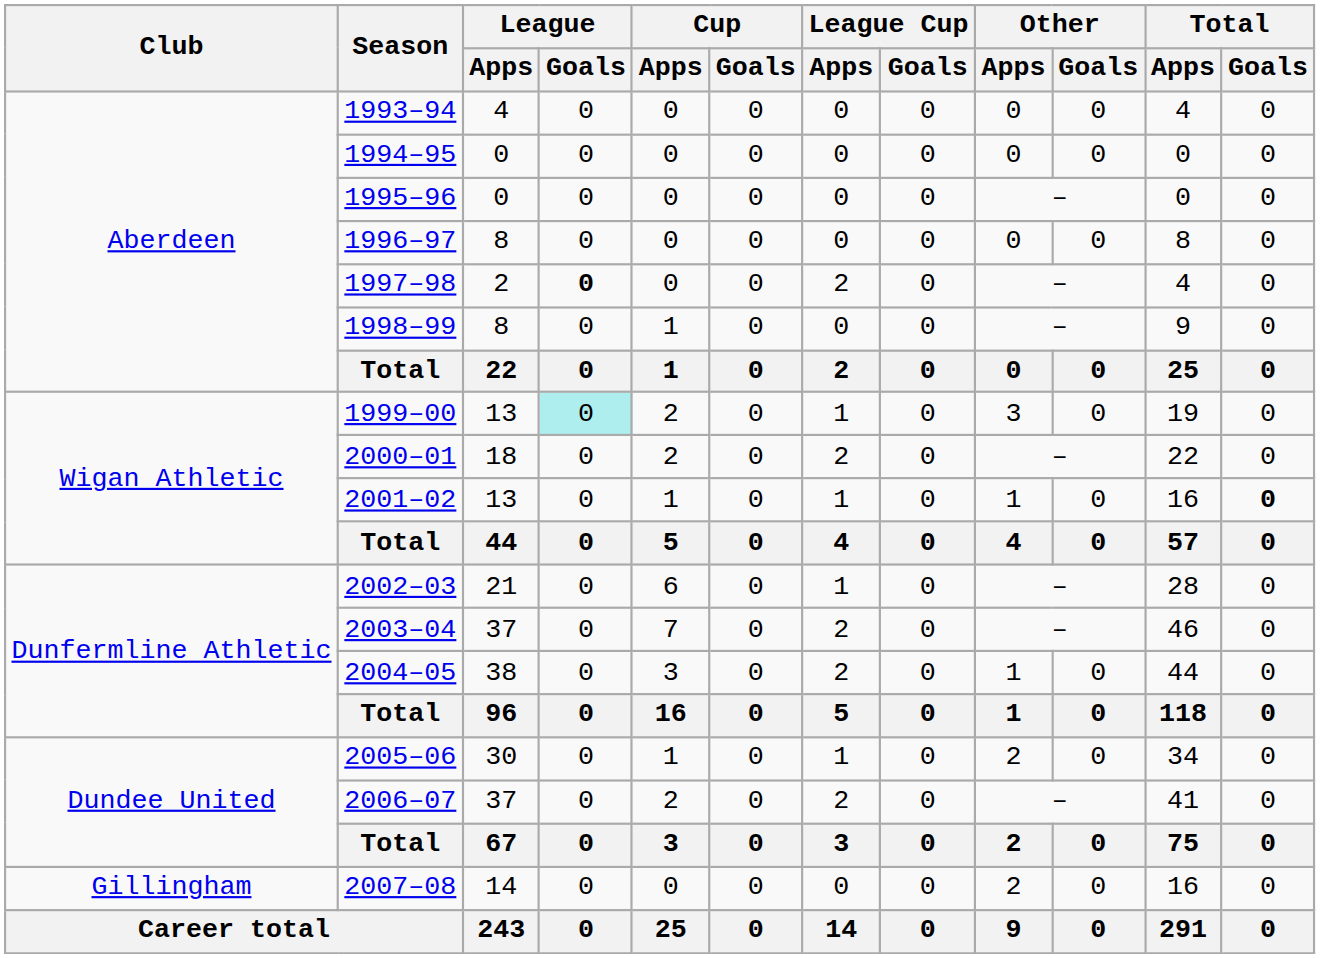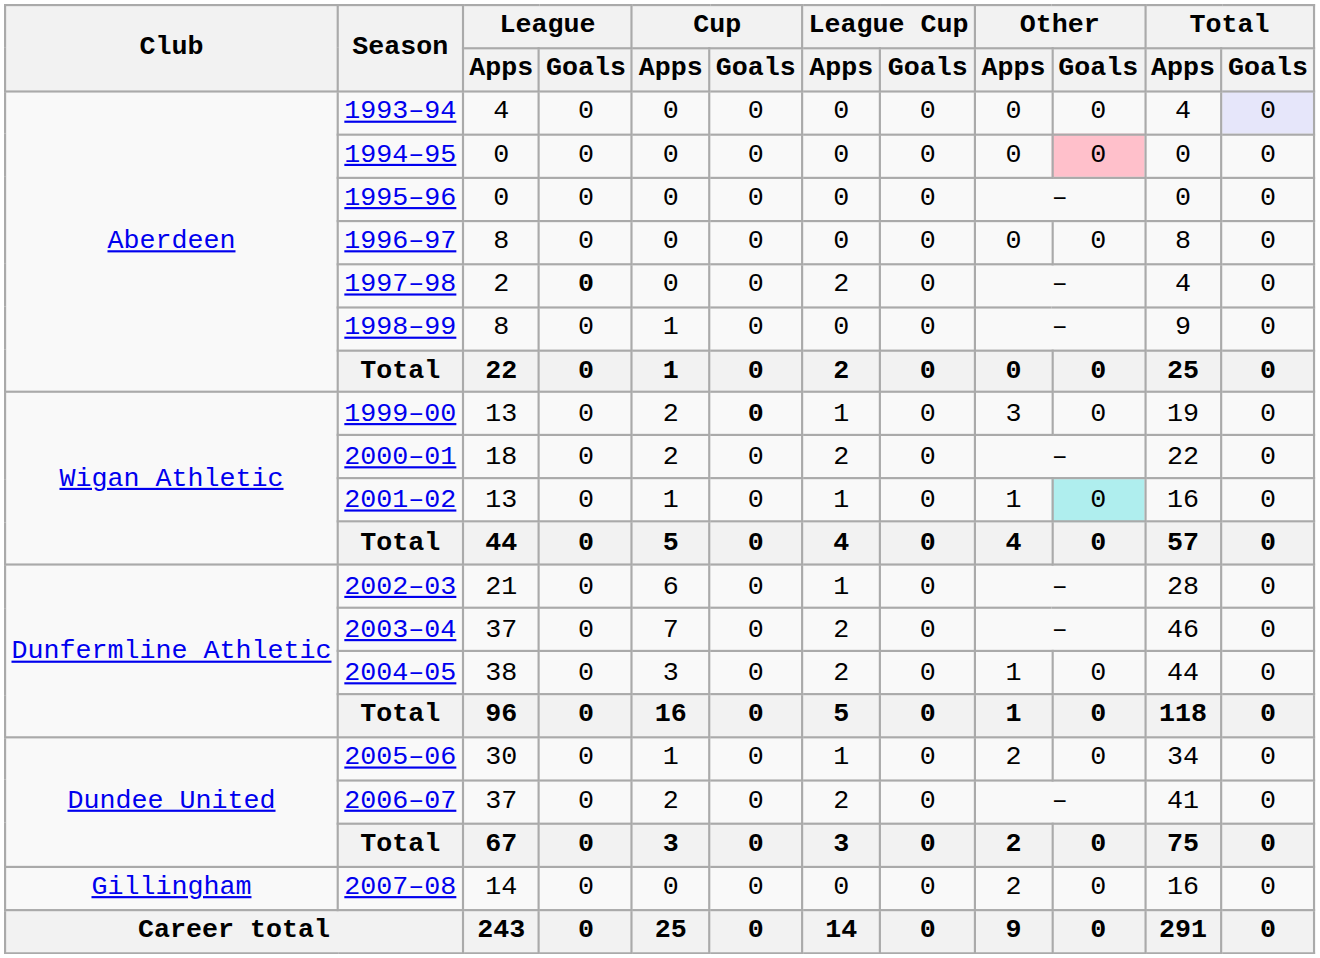(1268, 113) no background -> (1268, 113) lavender background
(1098, 156) no background -> (1098, 156) pink background
(586, 415) paleturquoise background -> (586, 415) no background
(756, 415) normal -> (756, 415) bold
(1098, 501) no background -> (1098, 501) paleturquoise background
(1268, 501) bold -> (1268, 501) normal
